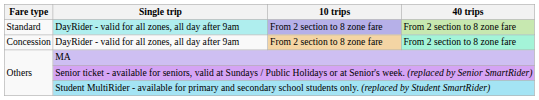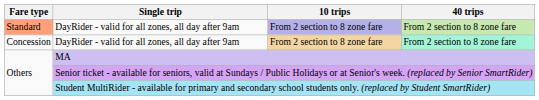(24, 27) no background -> (24, 27) lightsalmon background
(147, 27) paleturquoise background -> (147, 27) no background
